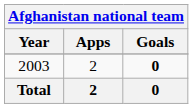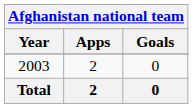(155, 66) bold -> (155, 66) normal
